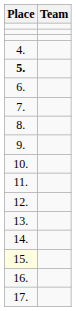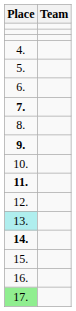(21, 68) bold -> (21, 68) normal
(21, 106) normal -> (21, 106) bold
(21, 144) normal -> (21, 144) bold
(21, 182) normal -> (21, 182) bold
(21, 220) no background -> (21, 220) paleturquoise background
(21, 239) normal -> (21, 239) bold
(21, 258) lightyellow background -> (21, 258) no background
(21, 297) no background -> (21, 297) lightgreen background
